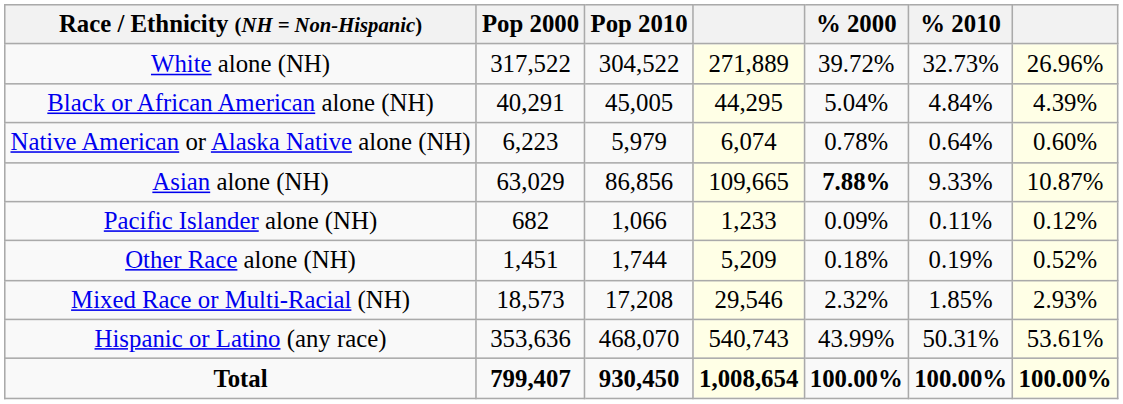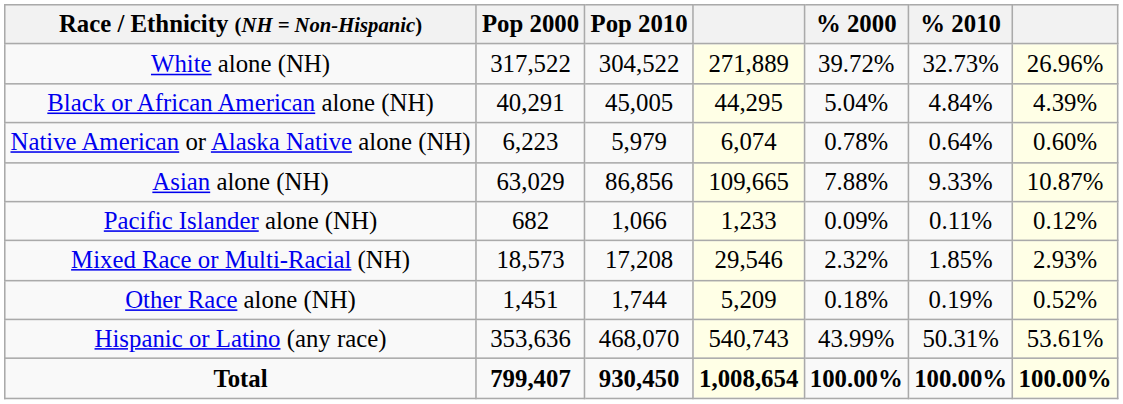(856, 181) bold -> (856, 181) normal
rows swapped: (241, 260) <-> (241, 299)
